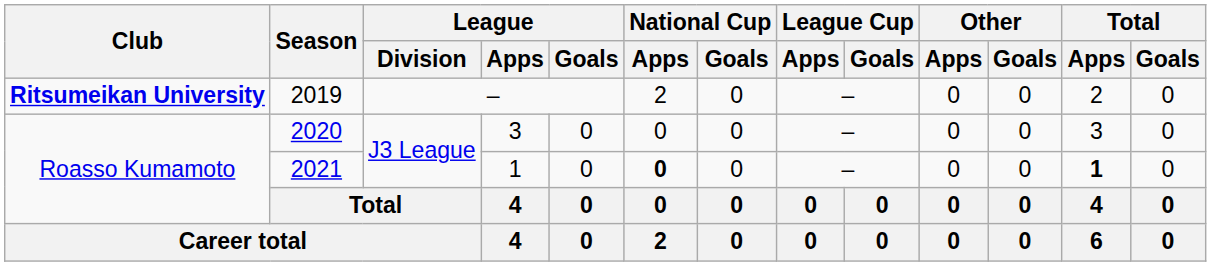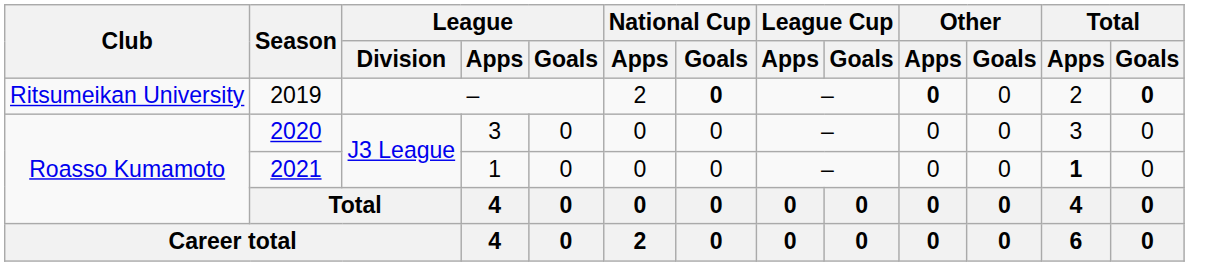(137, 95) bold -> (127, 95) normal
(737, 95) normal -> (716, 95) bold
(954, 95) normal -> (933, 95) bold
(1168, 95) normal -> (1147, 95) bold
(660, 168) bold -> (640, 168) normal
